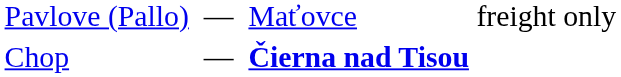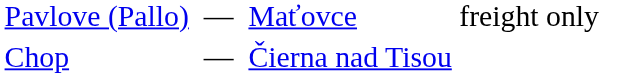(359, 56) bold -> (350, 56) normal
